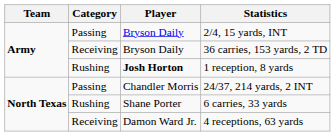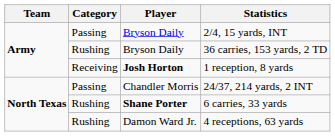(95, 49) Receiving -> (91, 49) Rushing
(91, 67) Rushing -> (95, 67) Receiving
(152, 103) normal -> (155, 103) bold
(95, 121) Receiving -> (91, 121) Rushing
